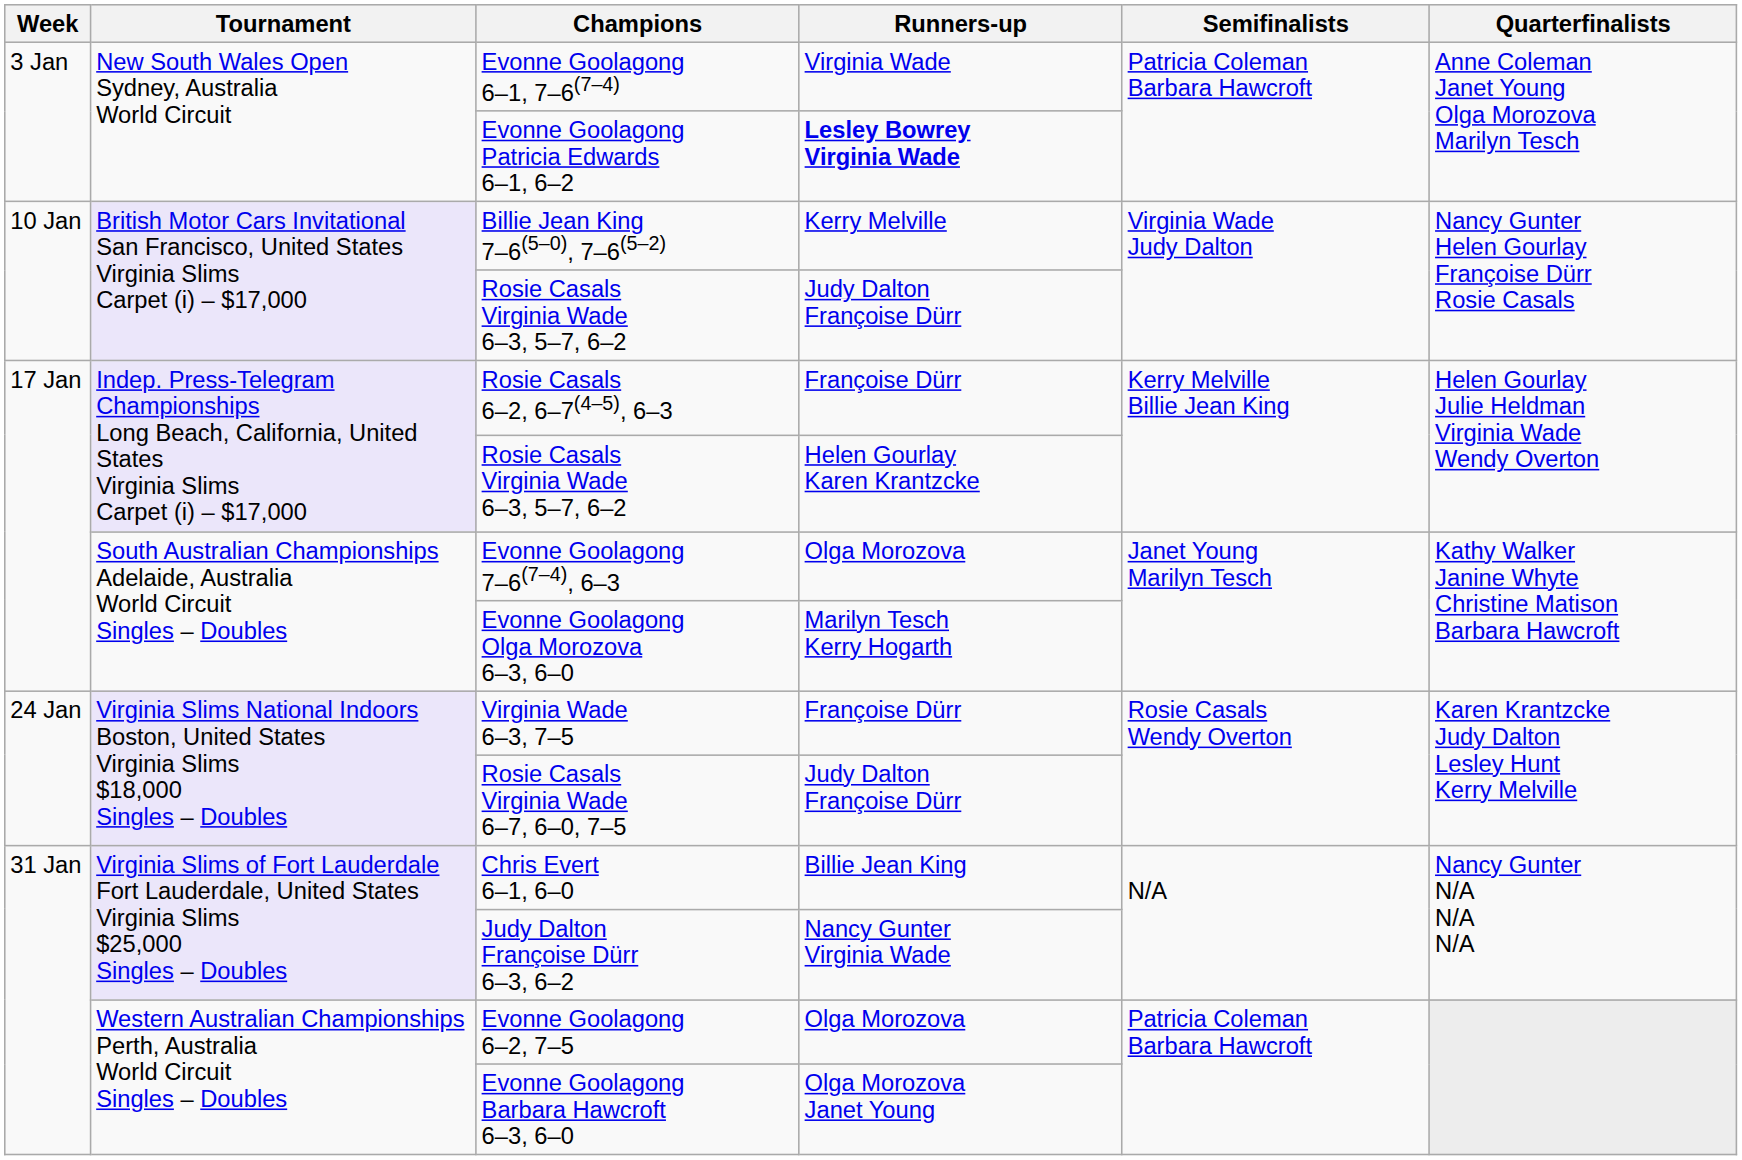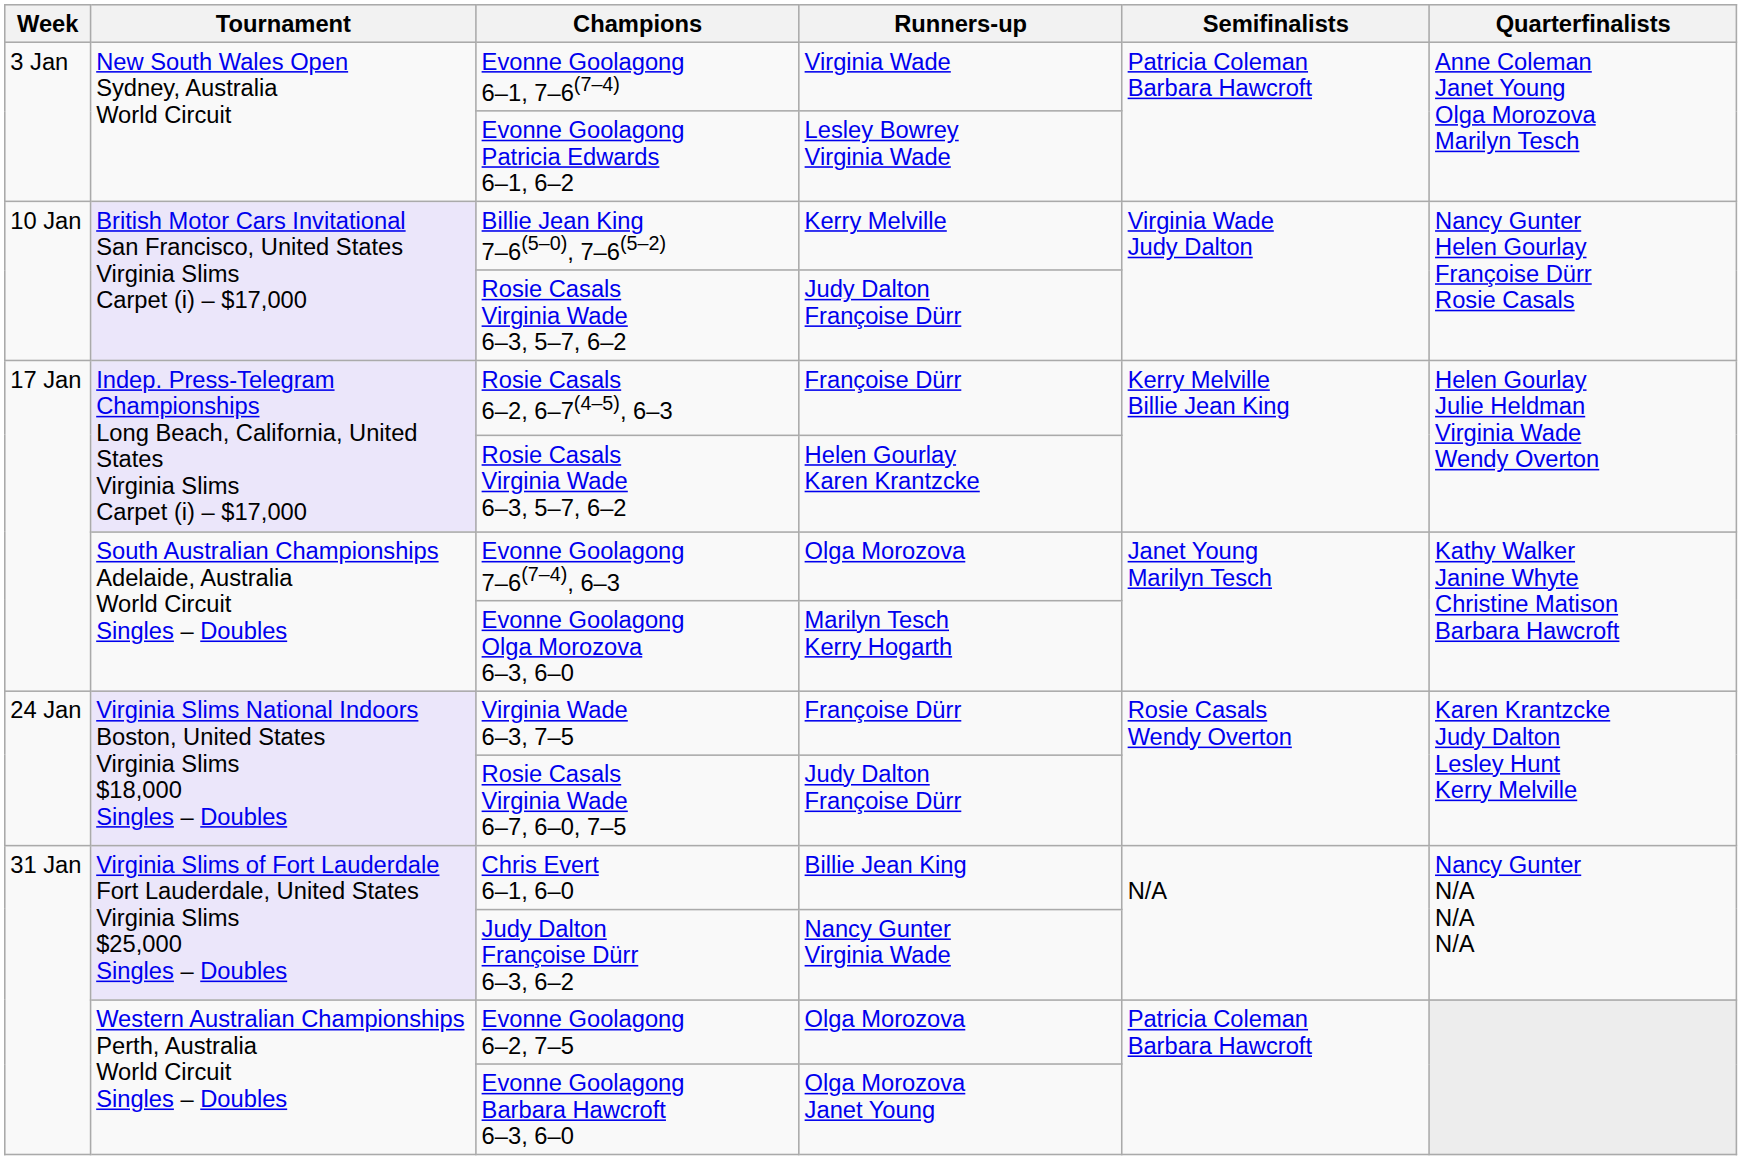(888, 143) bold -> (882, 143) normal
